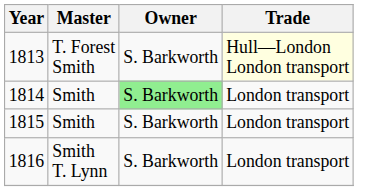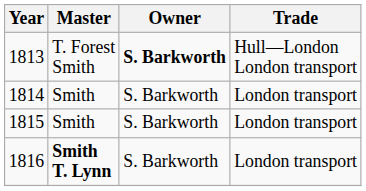(171, 56) normal -> (175, 56) bold
(288, 56) lightyellow background -> (296, 56) no background
(171, 94) lightgreen background -> (171, 94) no background
(80, 161) normal -> (82, 161) bold
